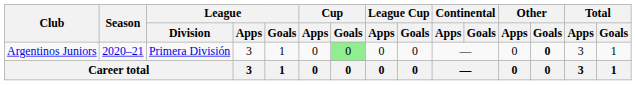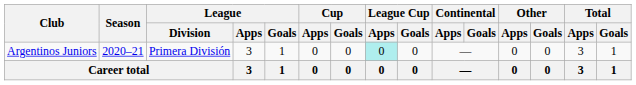(348, 51) lightgreen background -> (348, 51) no background
(381, 51) no background -> (381, 51) paleturquoise background
(548, 51) bold -> (548, 51) normal
